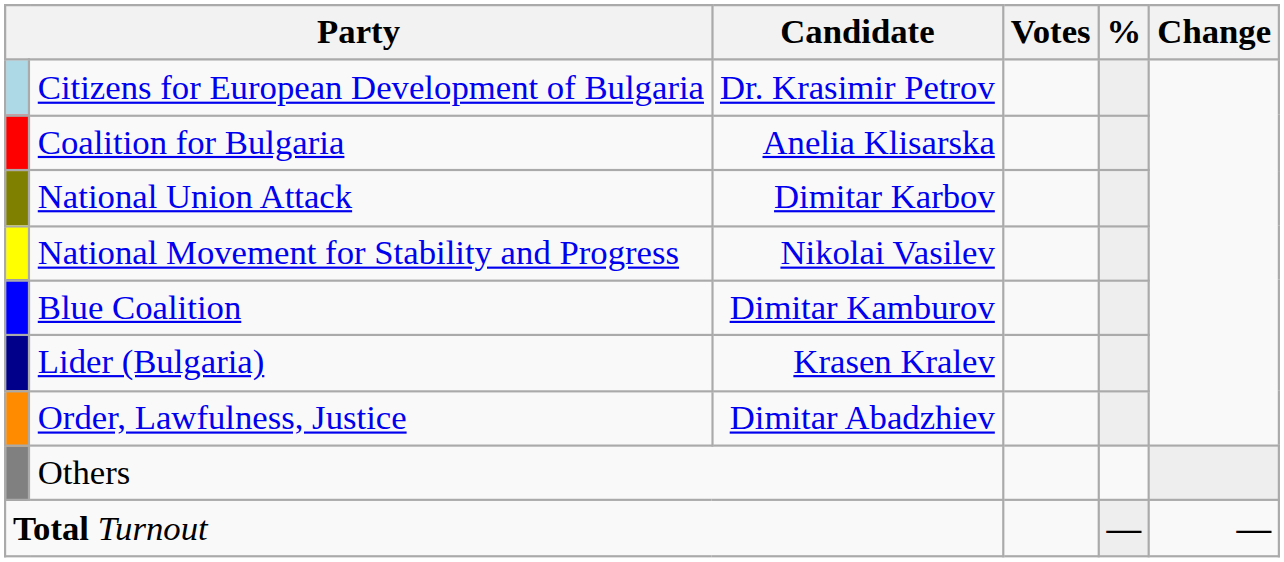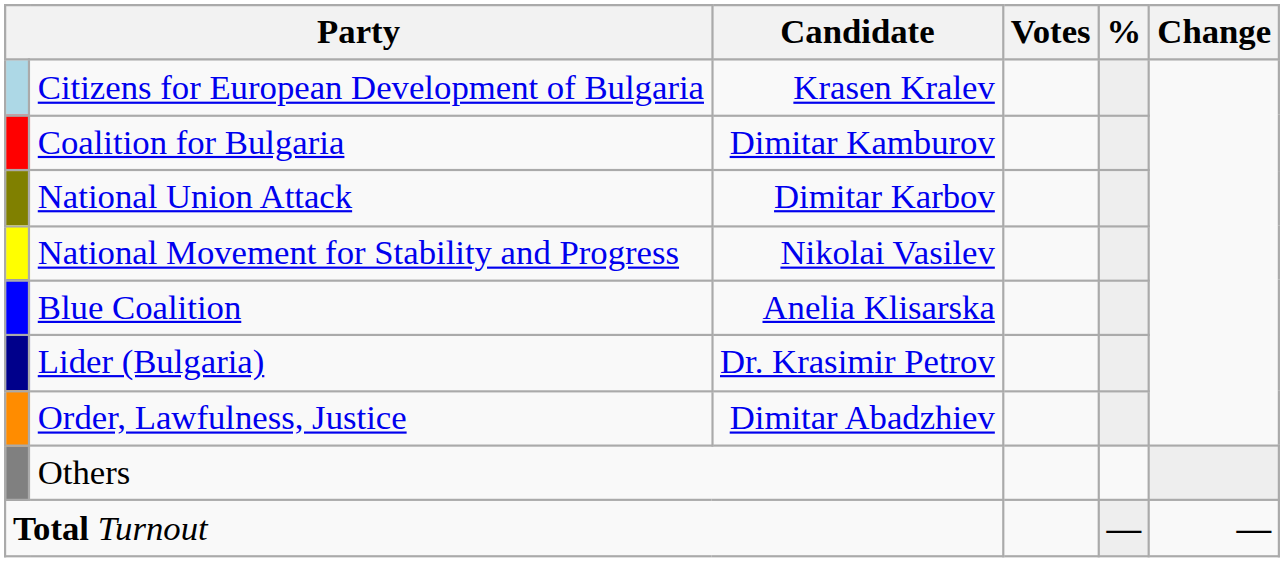(857, 87) Dr. Krasimir Petrov -> (894, 87) Krasen Kralev
(879, 142) Anelia Klisarska -> (862, 142) Dimitar Kamburov
(862, 307) Dimitar Kamburov -> (879, 307) Anelia Klisarska
(894, 362) Krasen Kralev -> (857, 362) Dr. Krasimir Petrov
